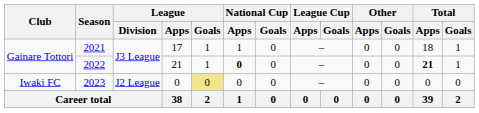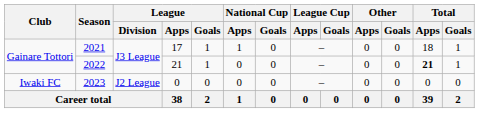(239, 64) bold -> (239, 64) normal
(207, 82) khaki background -> (207, 82) no background
